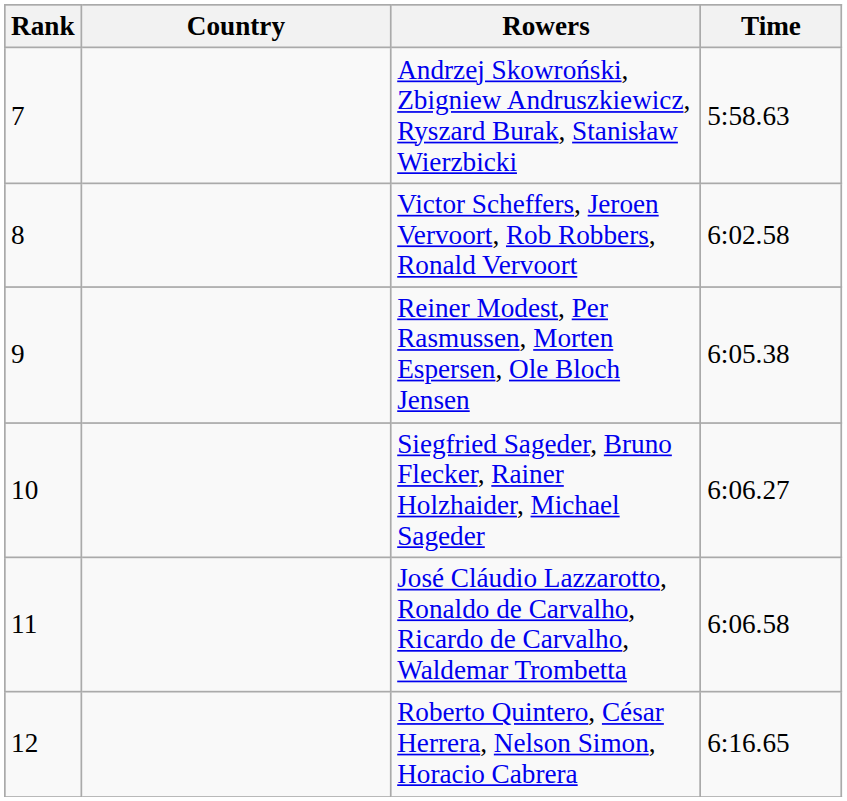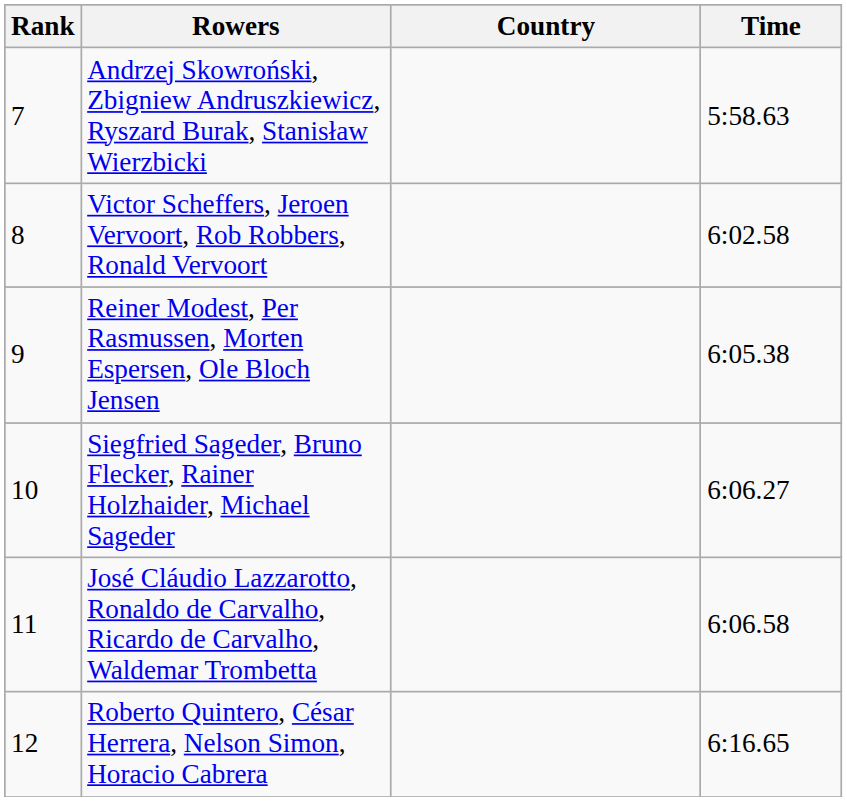columns swapped: (546, 26) <-> (236, 26)
